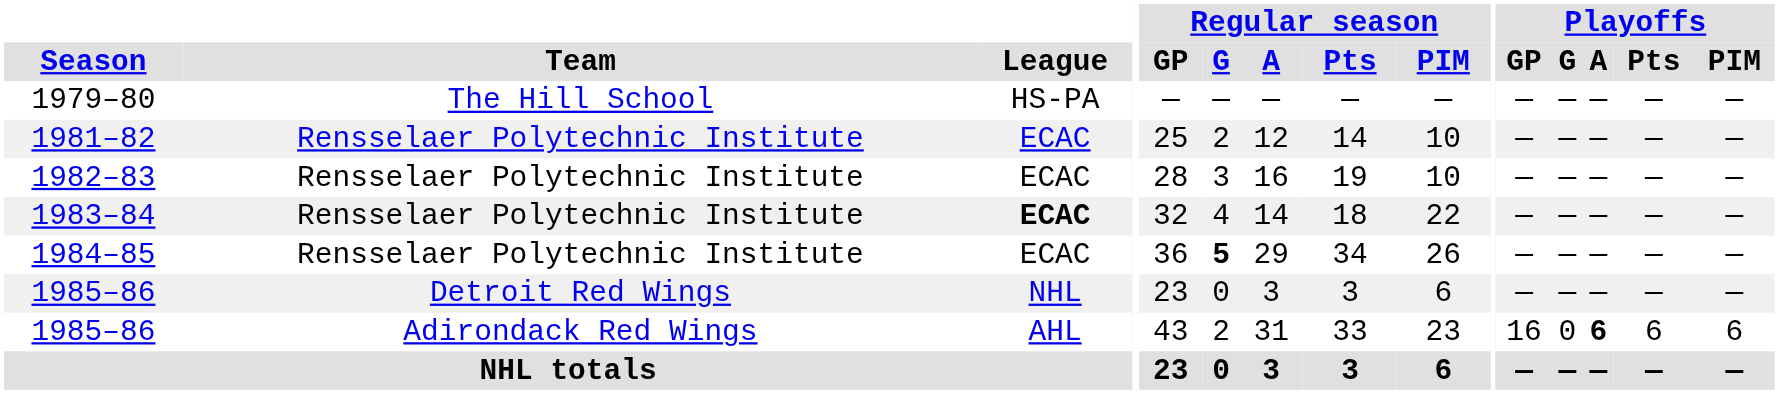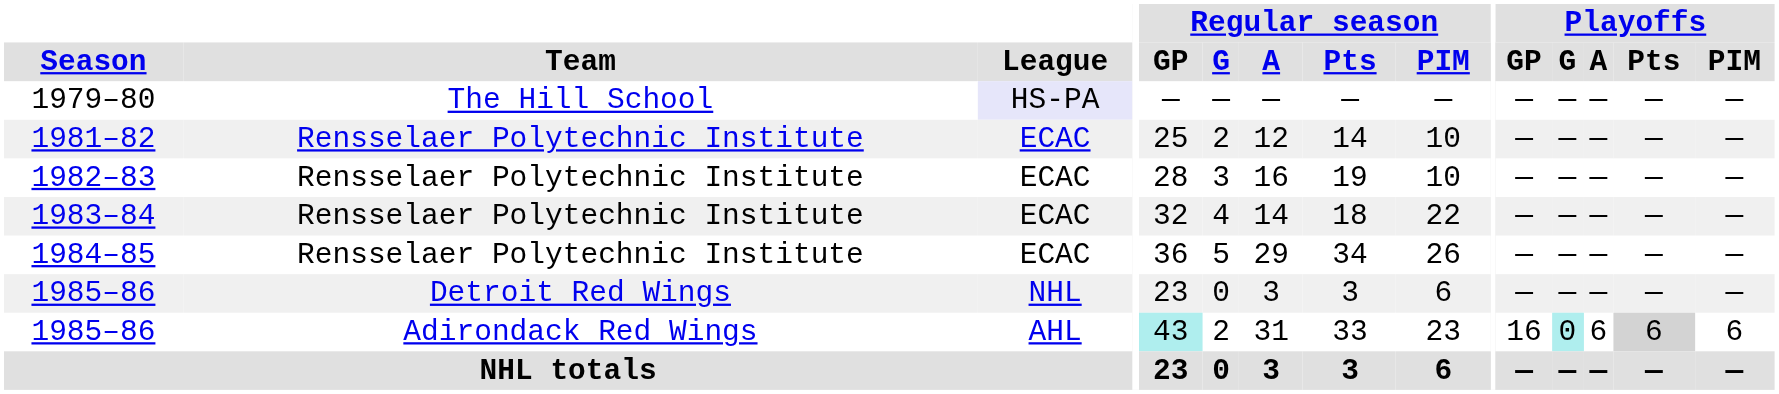(1055, 100) no background -> (1055, 100) lavender background
(1055, 216) bold -> (1055, 216) normal
(1221, 255) bold -> (1221, 255) normal
(1171, 332) no background -> (1171, 332) paleturquoise background
(1567, 332) no background -> (1567, 332) paleturquoise background
(1598, 332) bold -> (1598, 332) normal
(1654, 332) no background -> (1654, 332) lightgrey background
